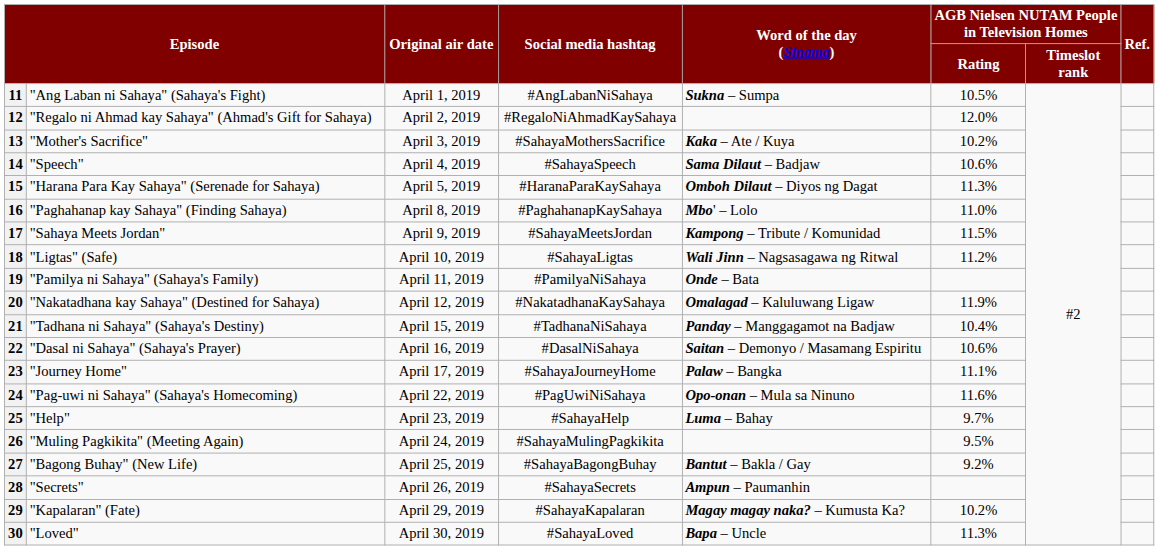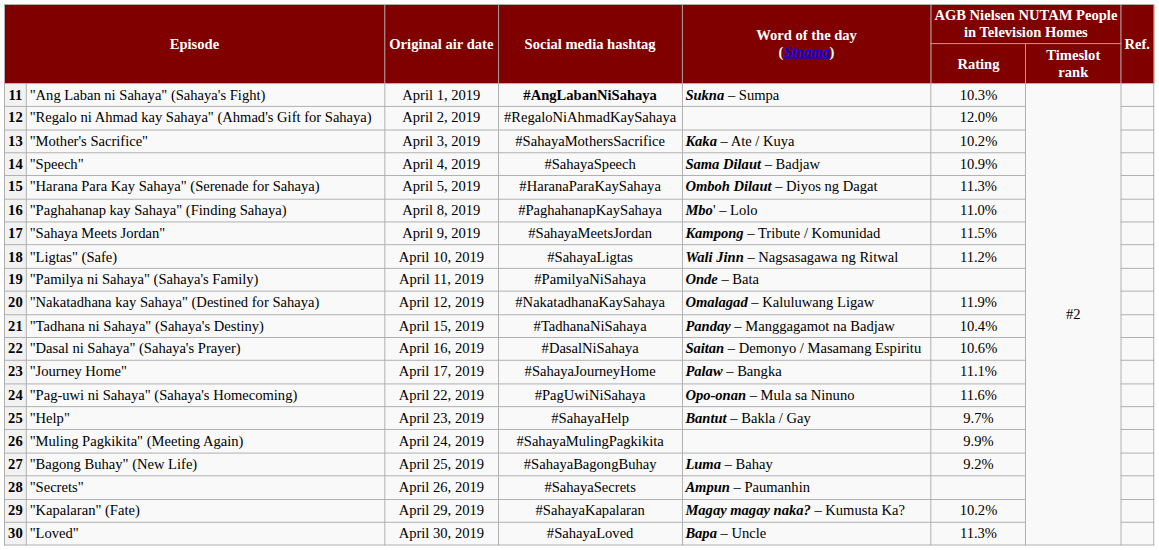(590, 94) normal -> (590, 94) bold
(978, 94) 10.5% -> (978, 94) 10.3%
(978, 164) 10.6% -> (978, 164) 10.9%
(729, 418) Luma – Bahay -> (748, 418) Bantut – Bakla / Gay
(978, 441) 9.5% -> (978, 441) 9.9%
(748, 464) Bantut – Bakla / Gay -> (729, 464) Luma – Bahay
